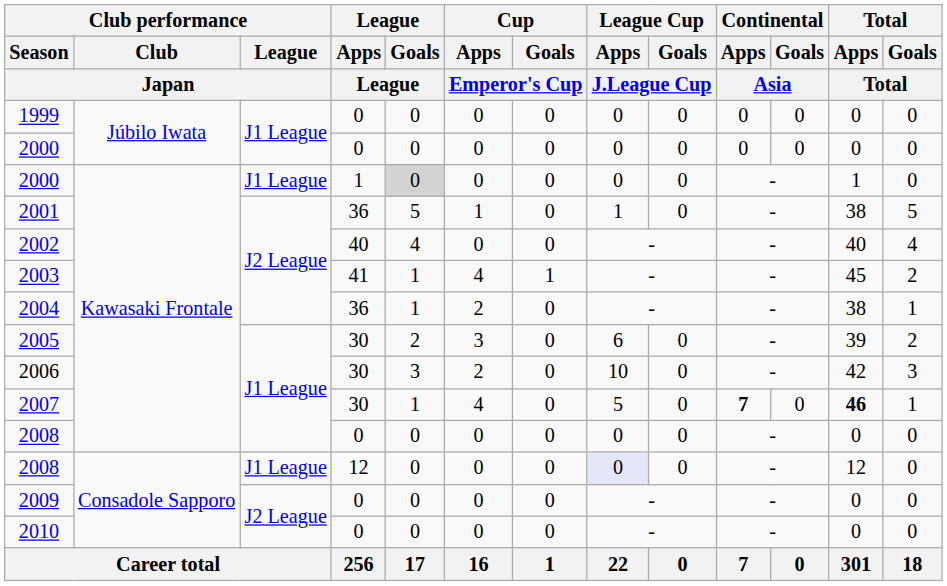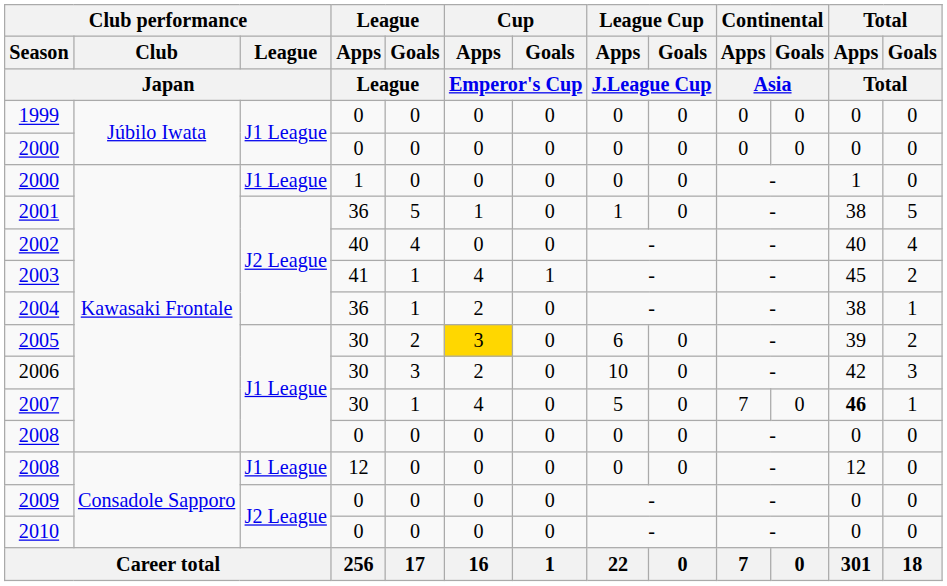(415, 180) lightgrey background -> (415, 180) no background
(479, 340) no background -> (479, 340) gold background
(743, 404) bold -> (743, 404) normal
(618, 468) lavender background -> (618, 468) no background
